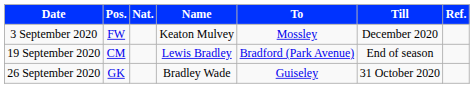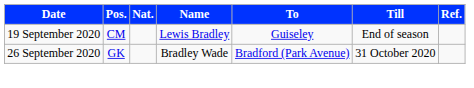- row: (54, 34)
(297, 54) Bradford (Park Avenue) -> (292, 34) Guiseley
(297, 73) Guiseley -> (292, 54) Bradford (Park Avenue)
